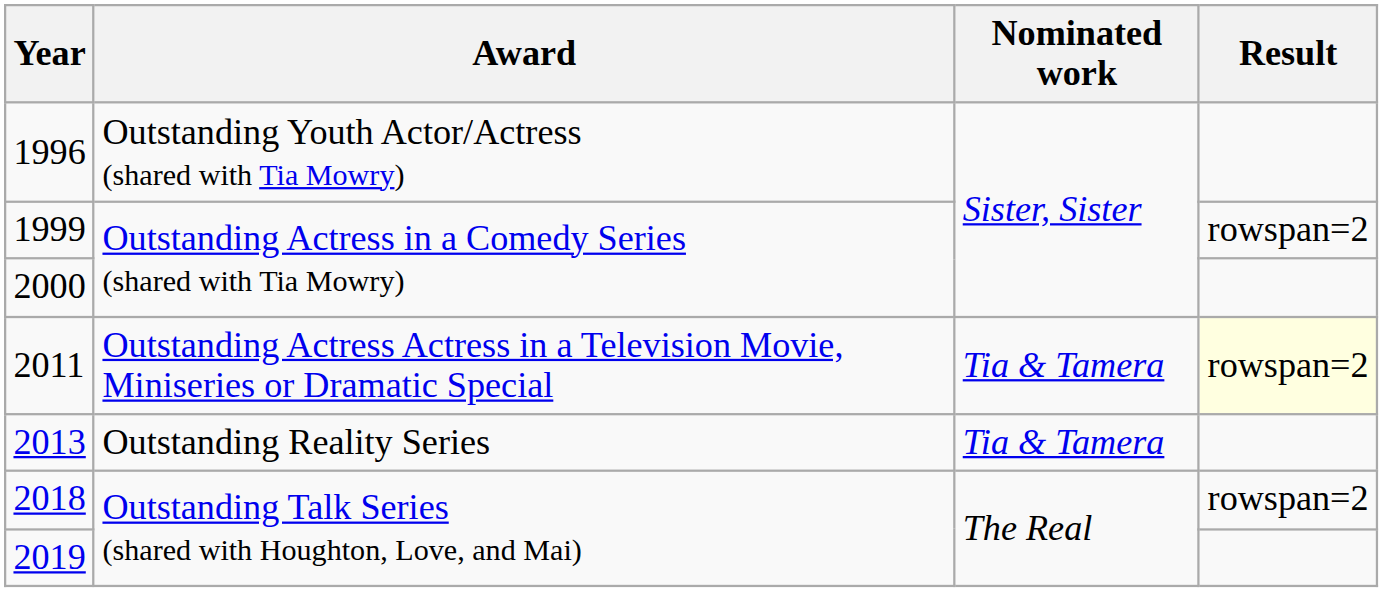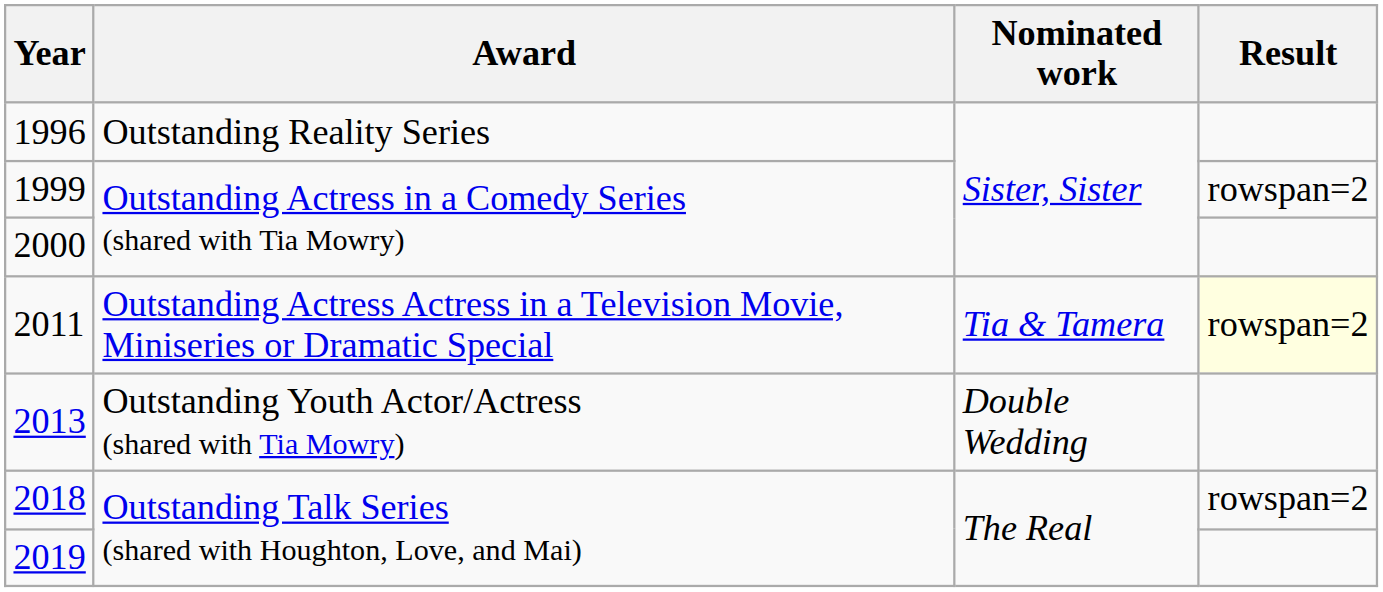(342, 151) Outstanding Youth Actor/Actress (shared with Tia Mowry) -> (296, 131) Outstanding Reality Series
(296, 441) Outstanding Reality Series -> (342, 421) Outstanding Youth Actor/Actress (shared with Tia Mowry)
(1064, 441) Tia & Tamera -> (1025, 421) Double Wedding
